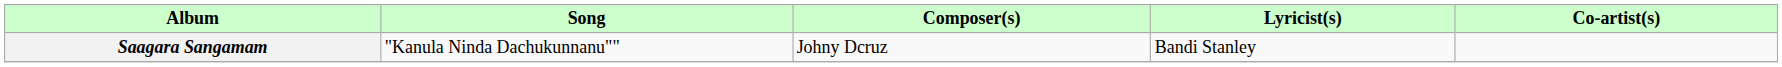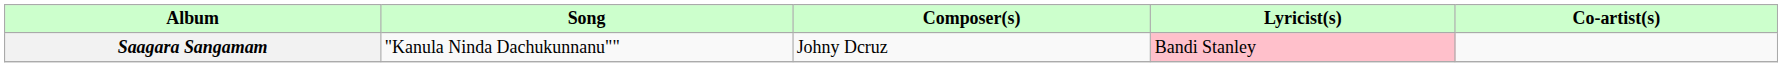(1205, 47) no background -> (1205, 47) pink background
